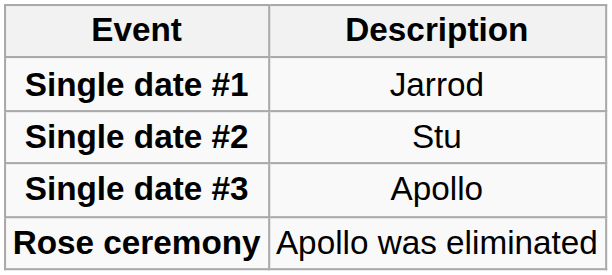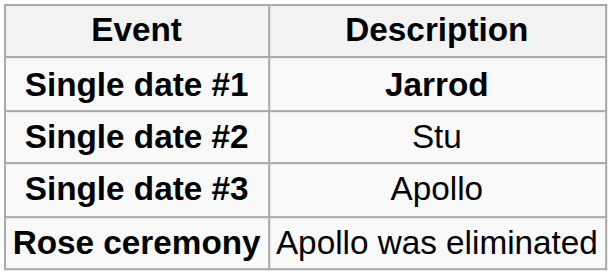(437, 83) normal -> (437, 83) bold
